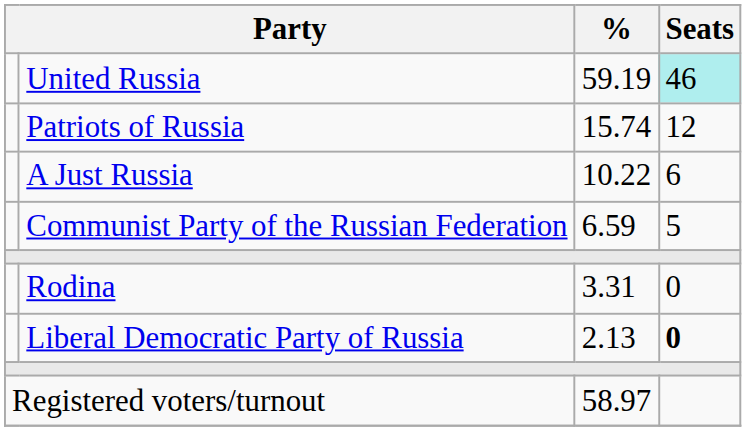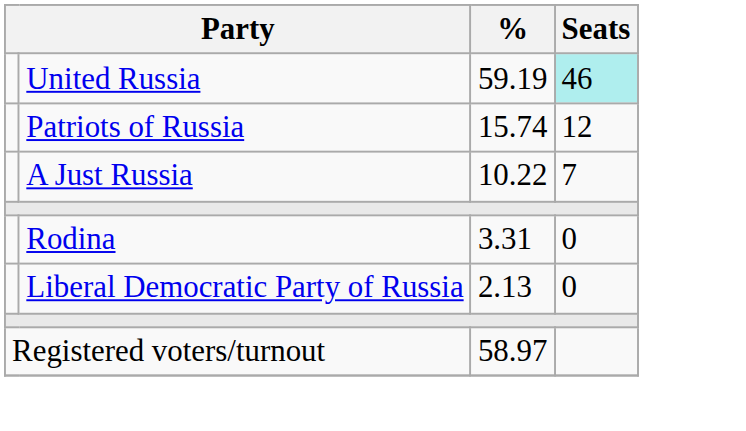(673, 175) 6 -> (569, 175) 7
- row: (297, 224)
(673, 337) bold -> (569, 288) normal
